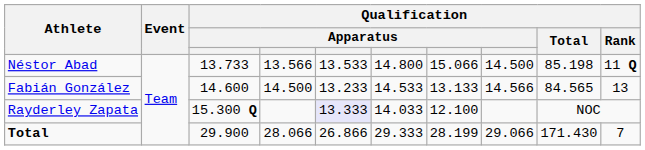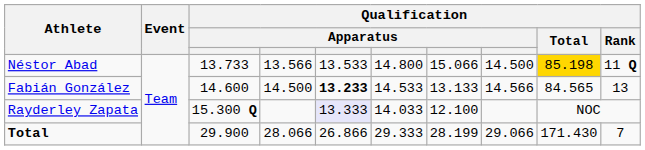(569, 65) no background -> (569, 65) gold background
(343, 88) normal -> (343, 88) bold
